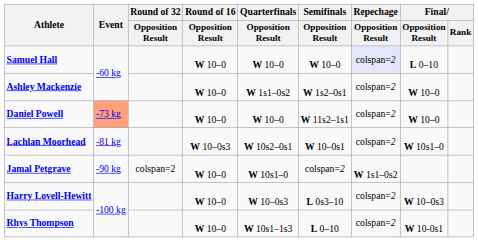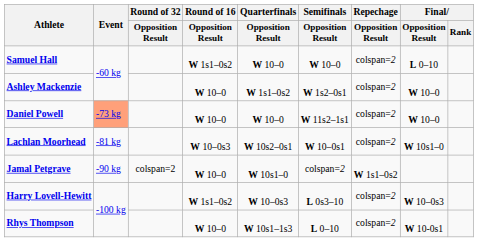(210, 65) W 10–0 -> (210, 65) W 1s1–0s2
(376, 60) lavender background -> (376, 60) no background
(210, 202) W 10–0 -> (210, 202) W 1s1–0s2
